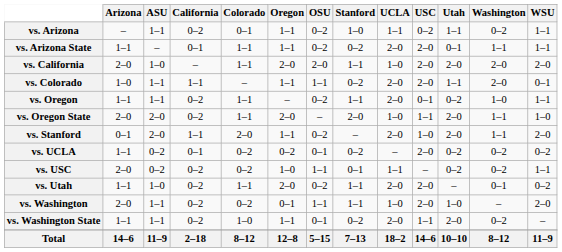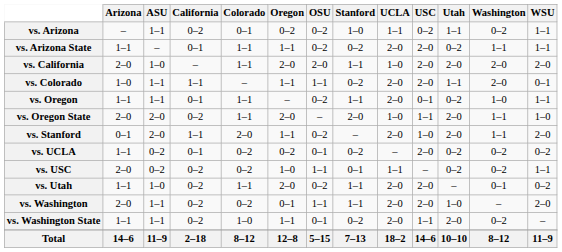(287, 30) 1–1 -> (287, 30) 0–2
(454, 48) 0–1 -> (454, 48) 0–2
(195, 100) 0–2 -> (195, 100) 0–1
(395, 204) 1–0 -> (395, 204) 2–0
